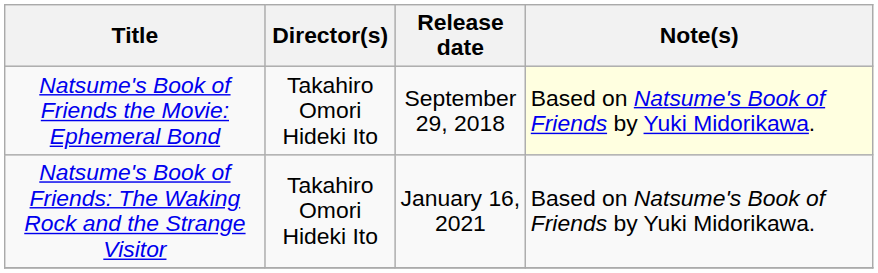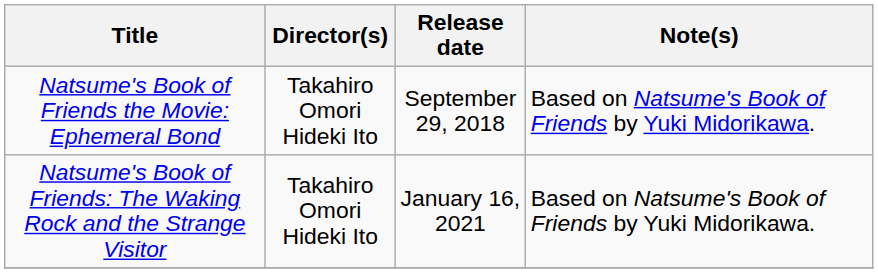(678, 110) lightyellow background -> (678, 110) no background
